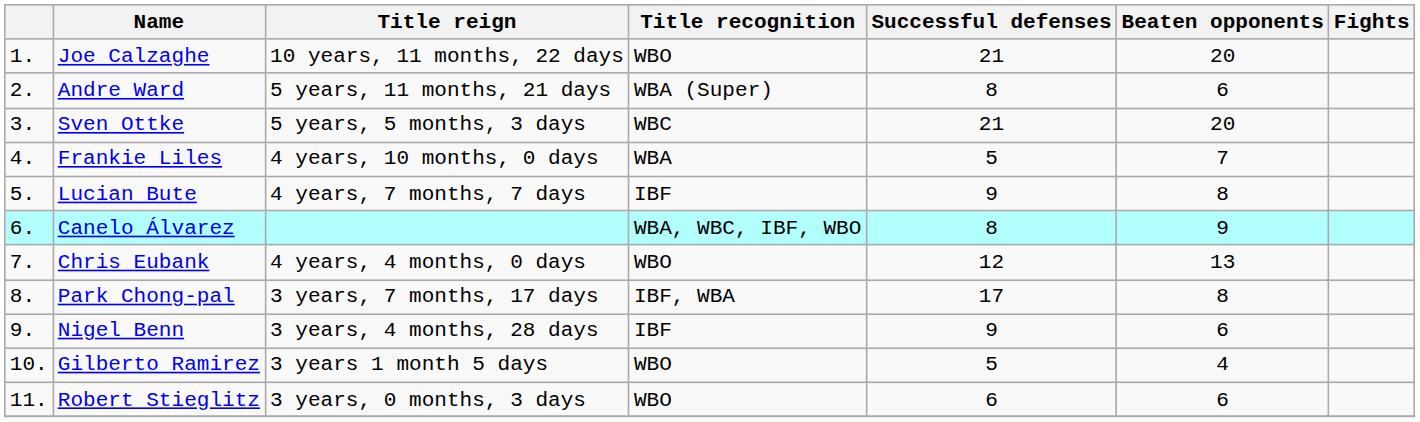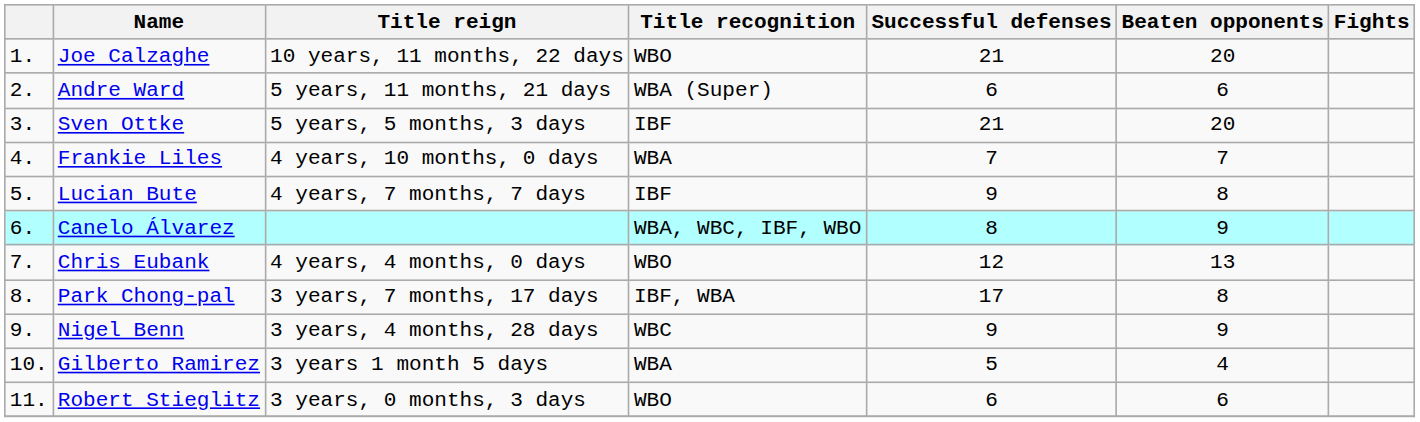(991, 91) 8 -> (991, 91) 6
(653, 125) WBC -> (653, 125) IBF
(991, 159) 5 -> (991, 159) 7
(653, 331) IBF -> (653, 331) WBC
(1223, 331) 6 -> (1223, 331) 9
(653, 365) WBO -> (653, 365) WBA
